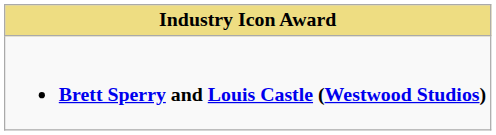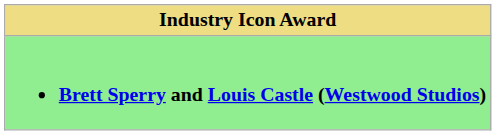(248, 94) no background -> (248, 94) lightgreen background
